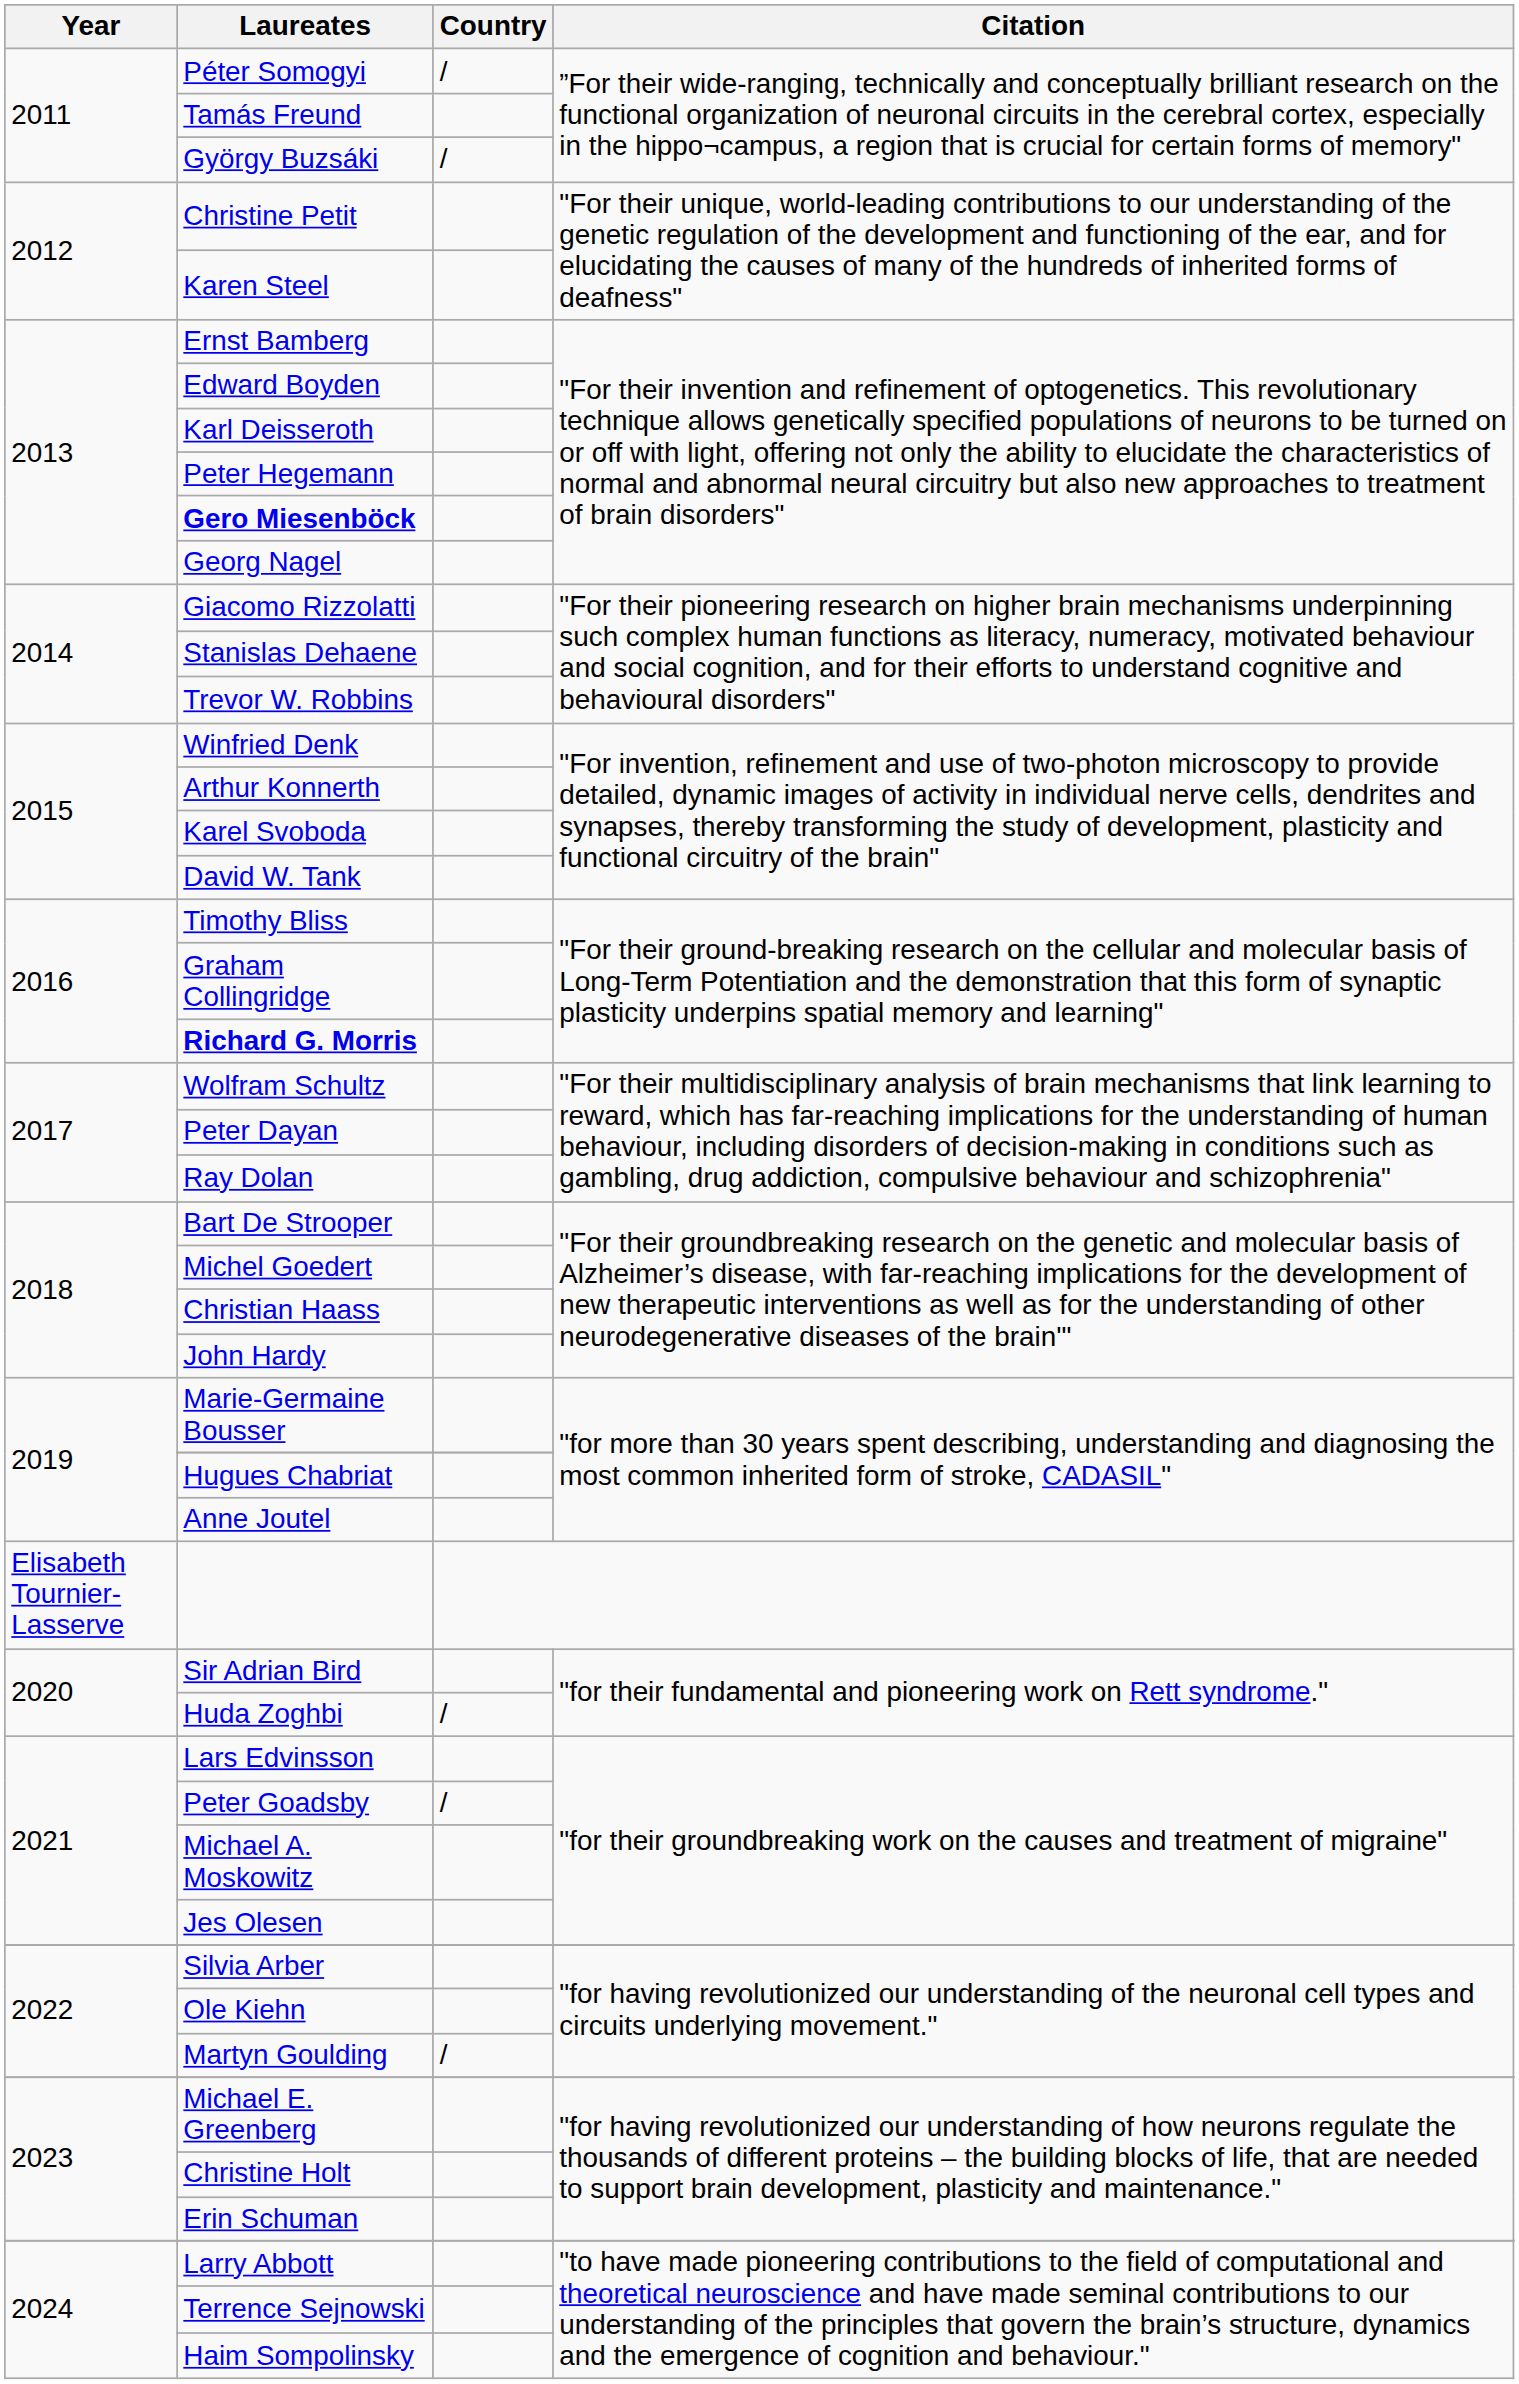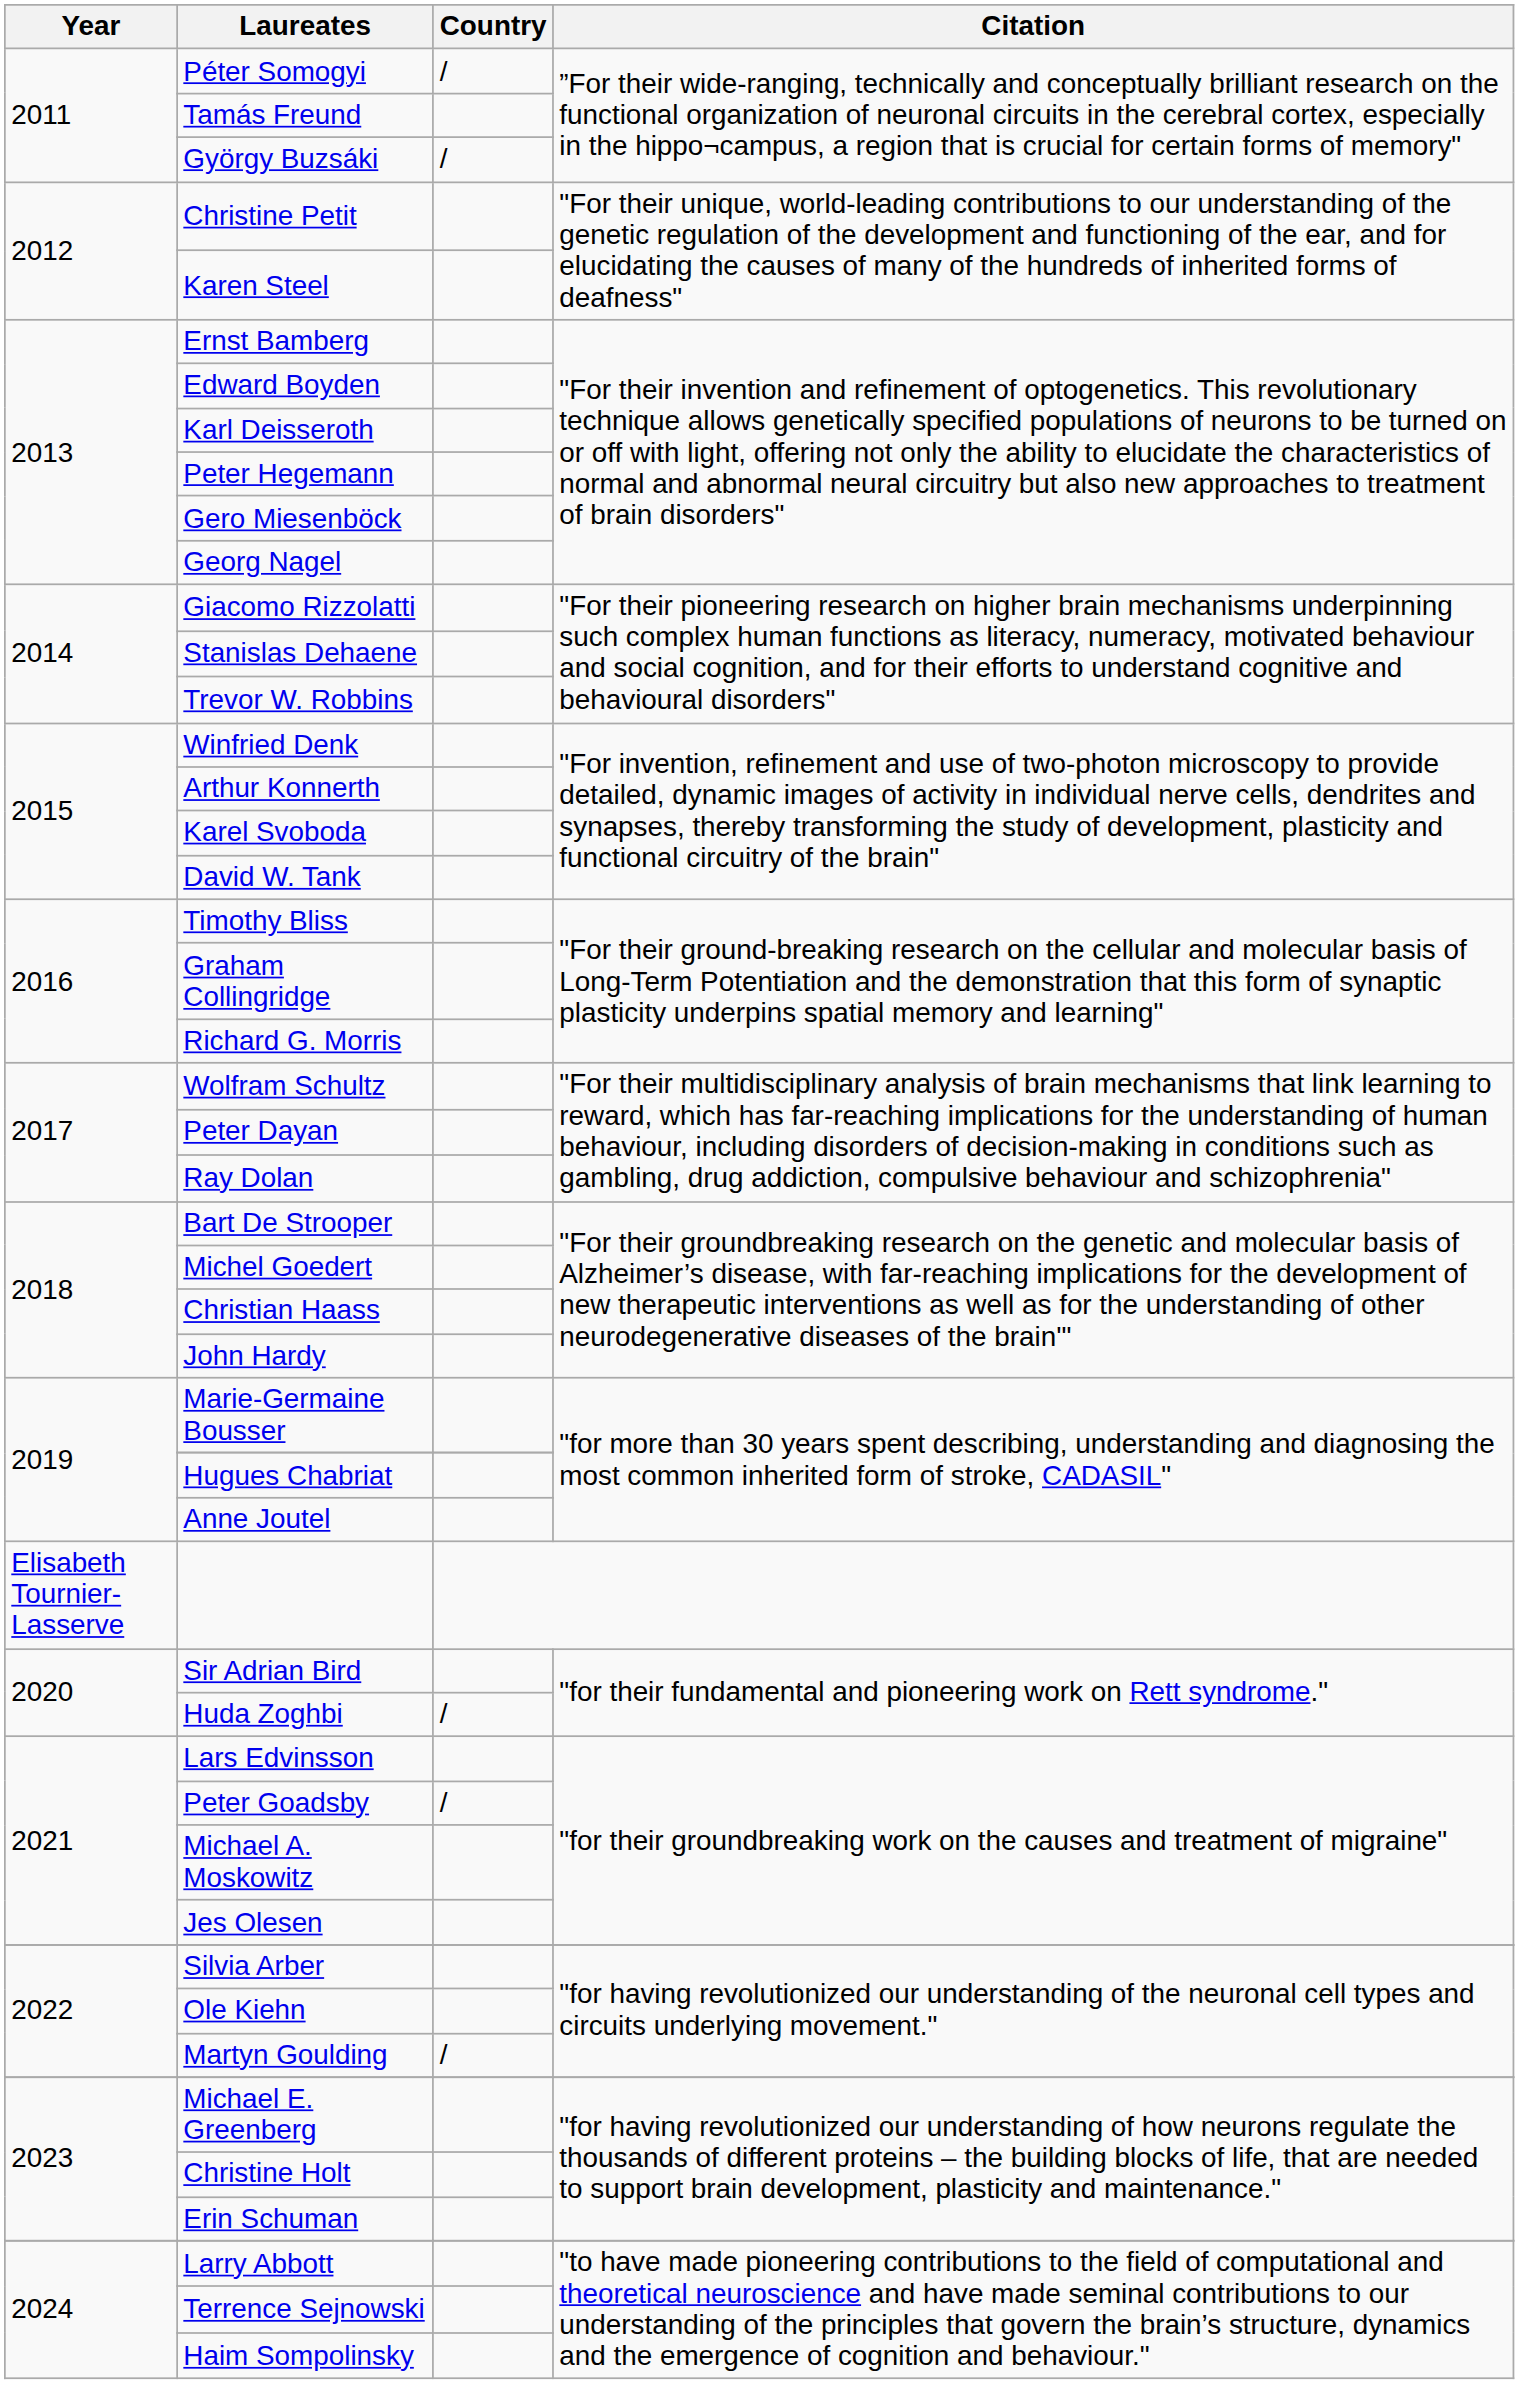(299, 517) bold -> (292, 517) normal
(300, 1040) bold -> (292, 1040) normal
